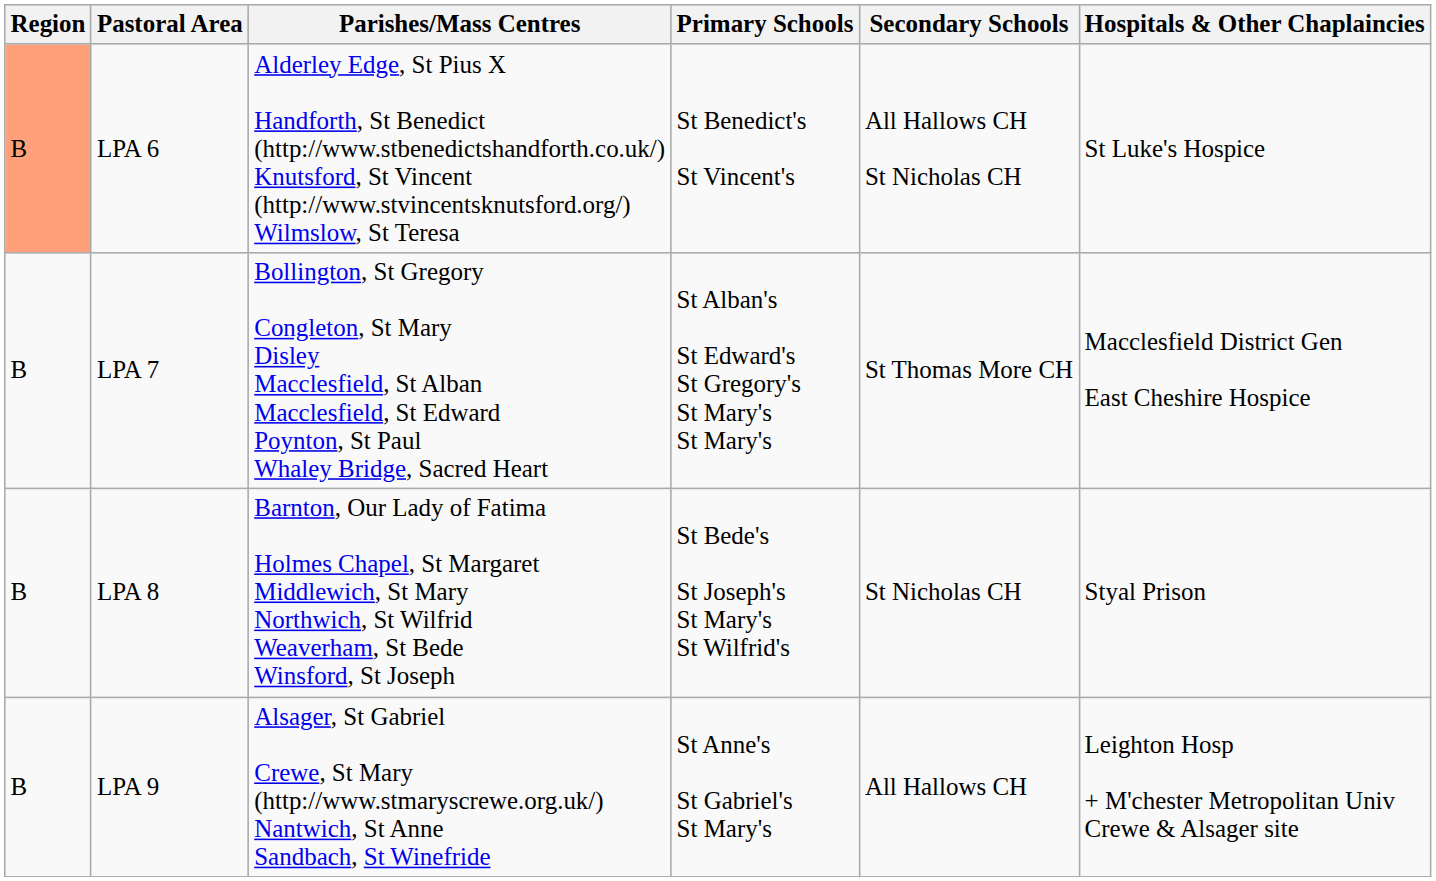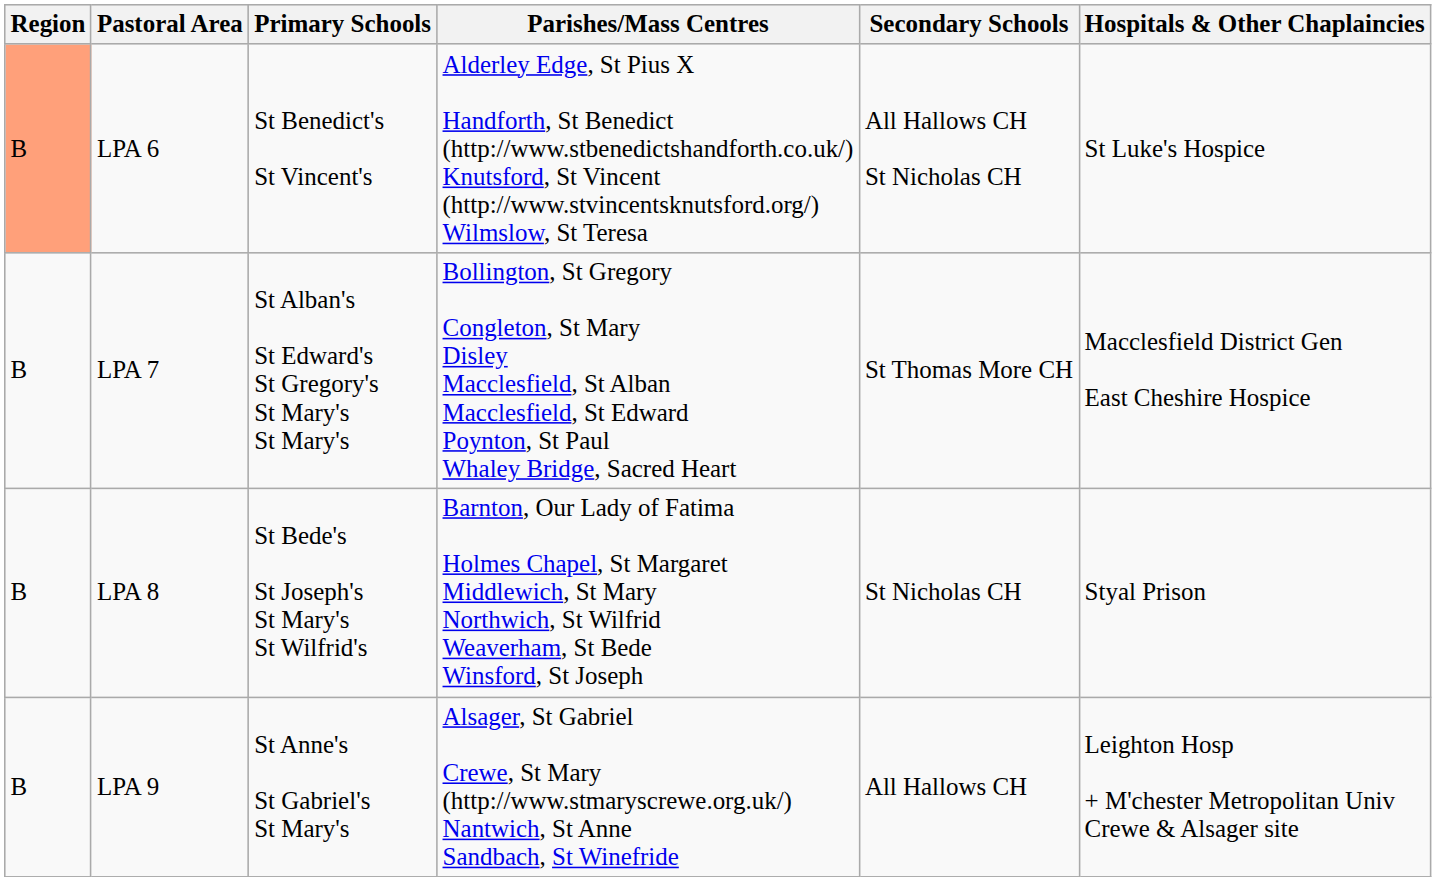columns swapped: (460, 24) <-> (765, 24)
